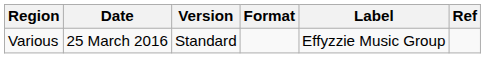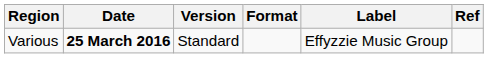(117, 40) normal -> (118, 40) bold
